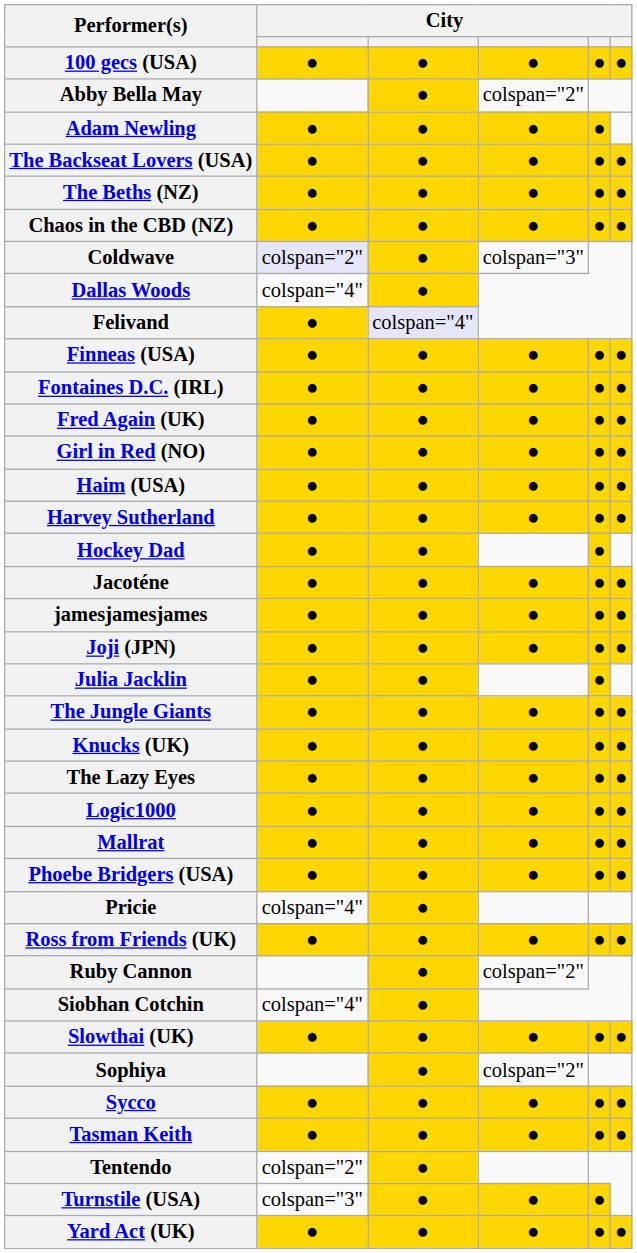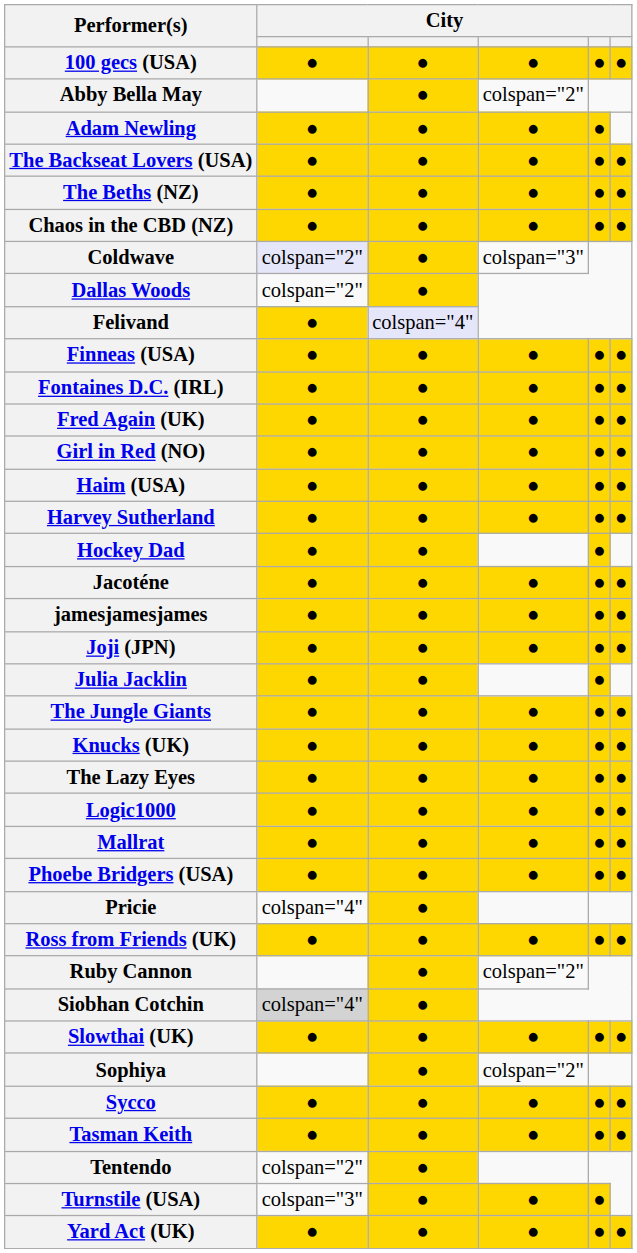(312, 290) colspan="4" -> (312, 290) colspan="2"
(312, 1004) no background -> (312, 1004) lightgrey background
